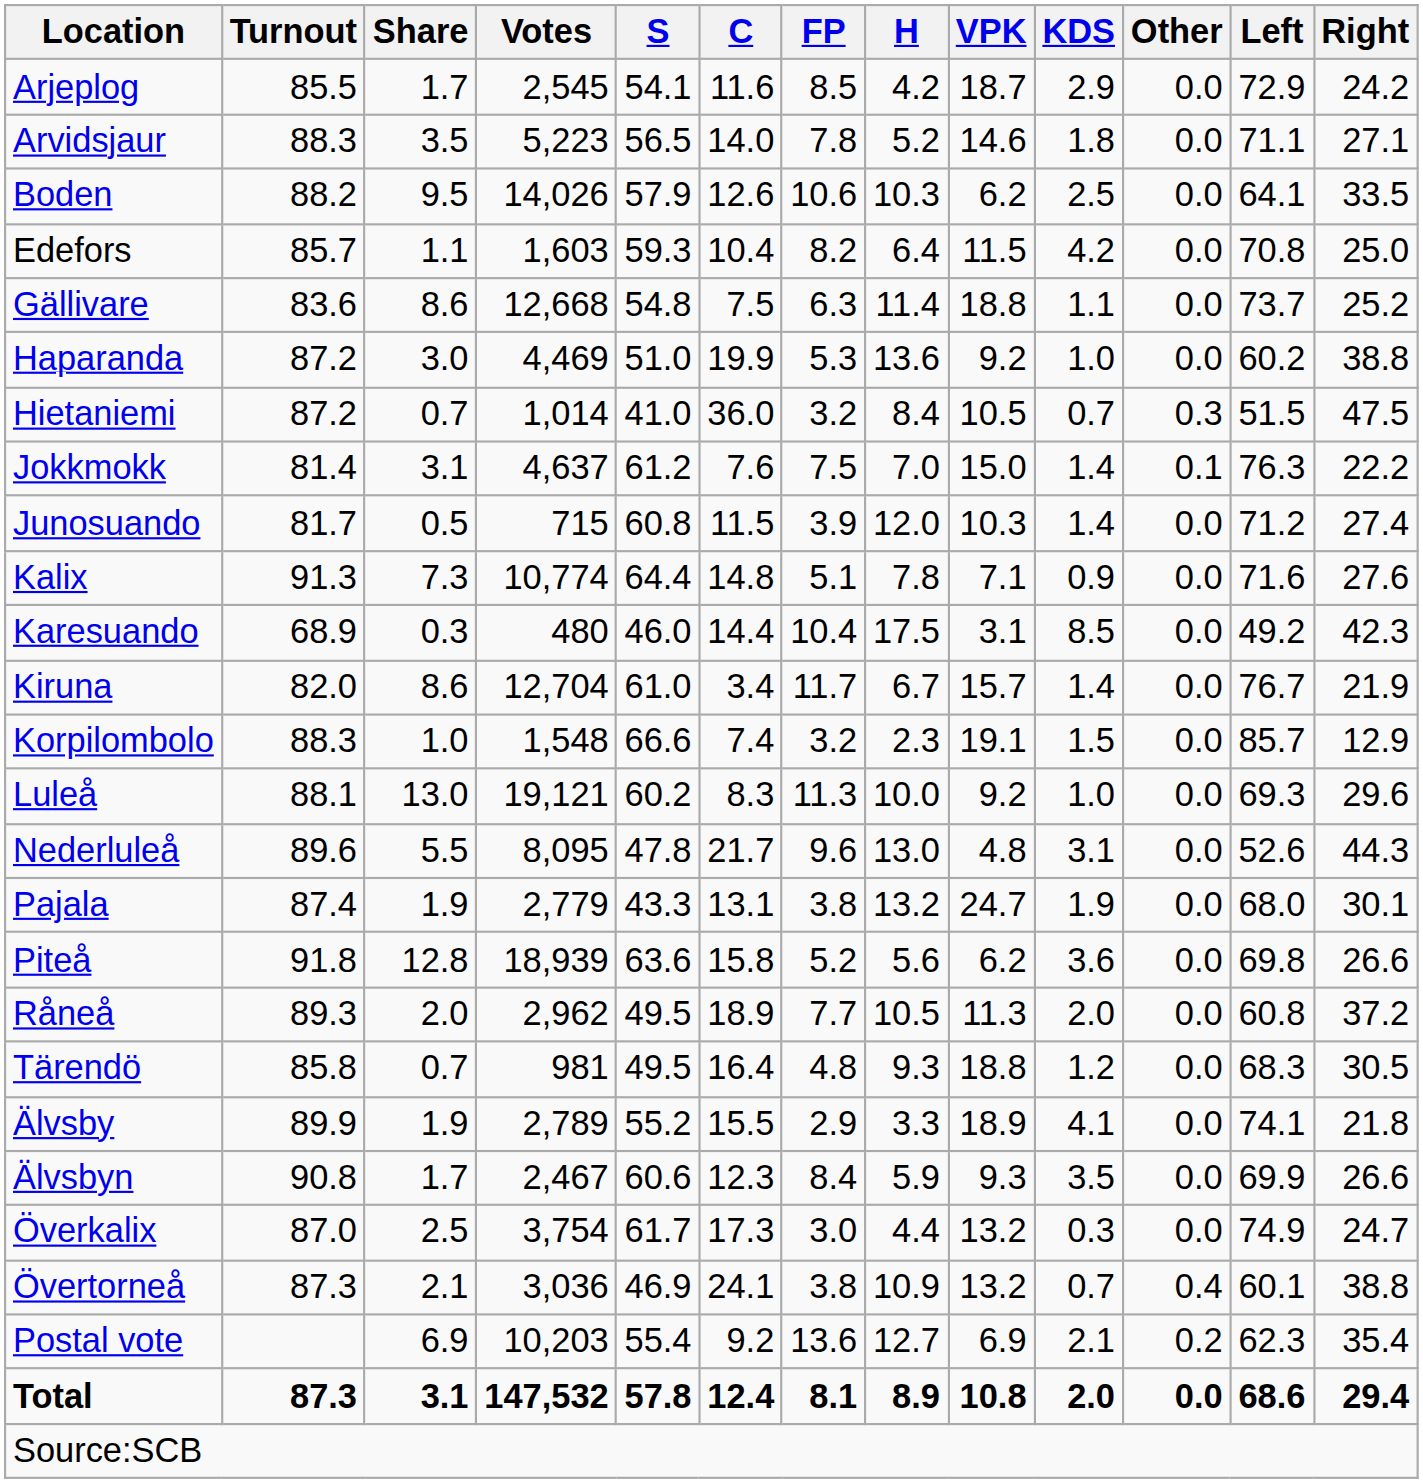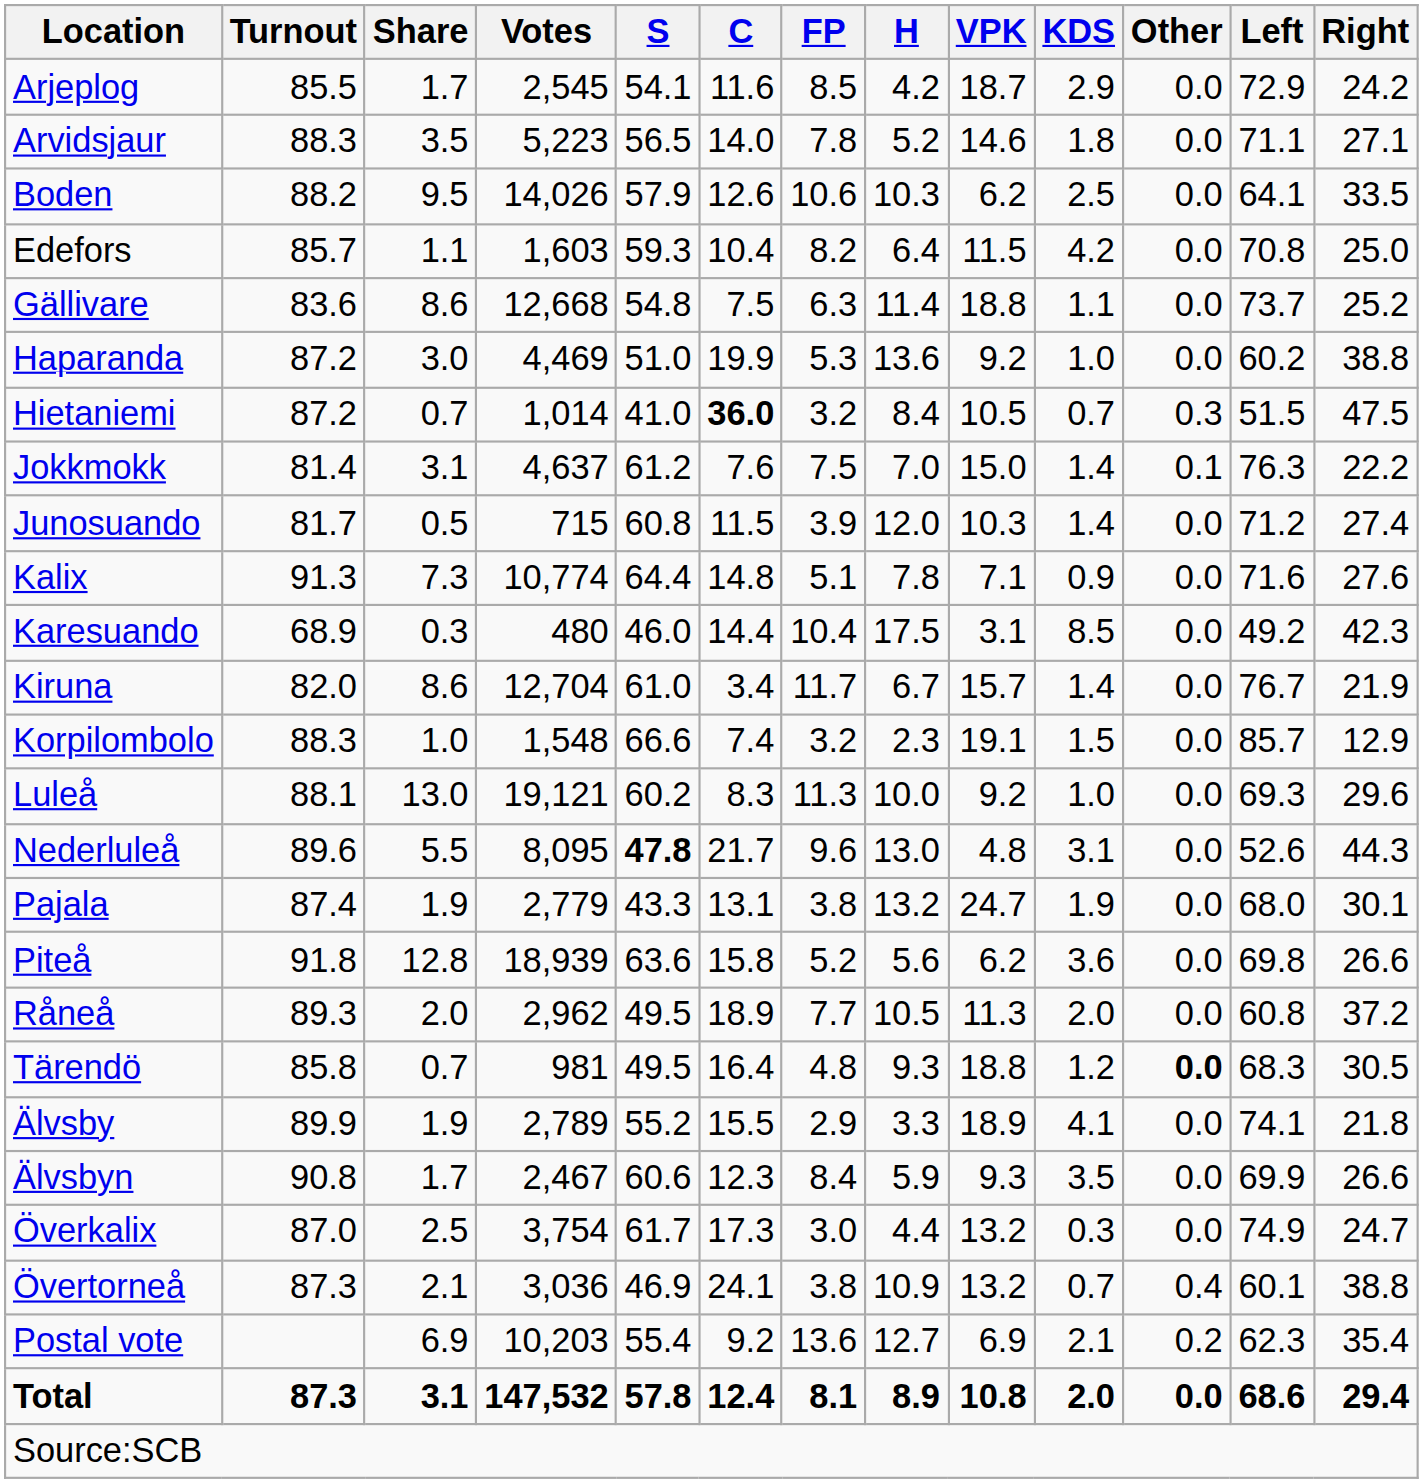(741, 413) normal -> (741, 413) bold
(658, 850) normal -> (658, 850) bold
(1199, 1068) normal -> (1199, 1068) bold
